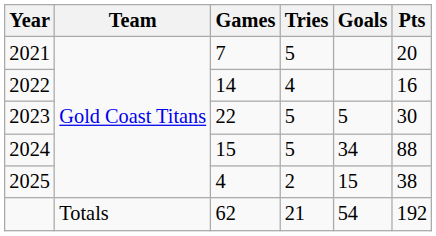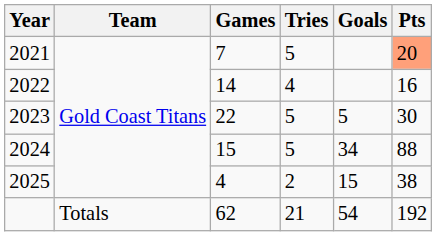(407, 52) no background -> (407, 52) lightsalmon background
